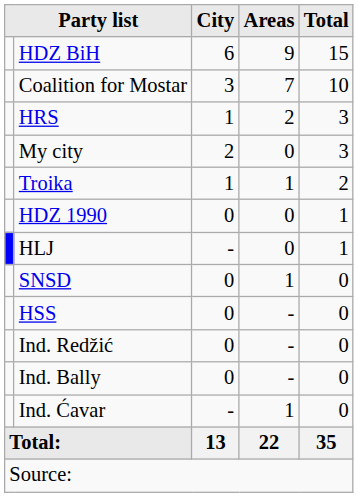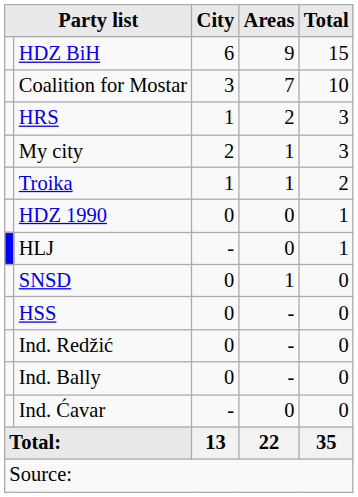(289, 150) 0 -> (289, 150) 1
(289, 410) 1 -> (289, 410) 0
